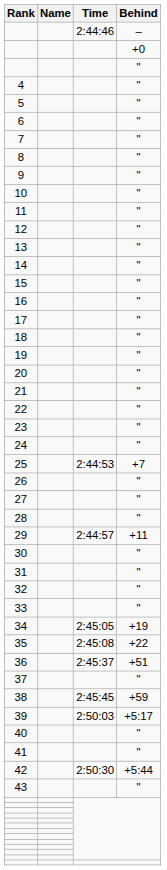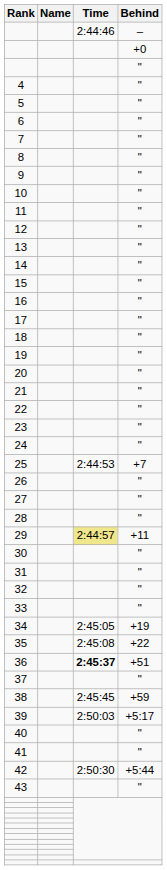(95, 535) no background -> (96, 535) khaki background
(95, 662) normal -> (96, 662) bold
